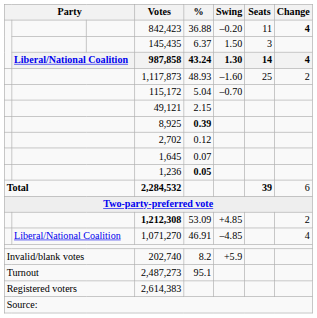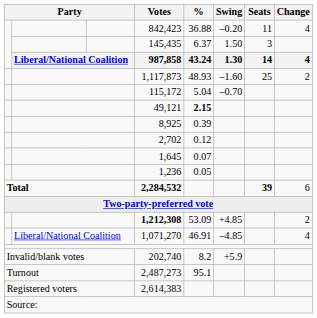(307, 28) bold -> (307, 28) normal
(202, 108) normal -> (202, 108) bold
(202, 124) bold -> (202, 124) normal
(202, 172) bold -> (202, 172) normal
